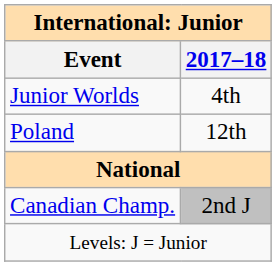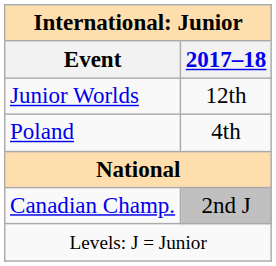(226, 95) 4th -> (226, 95) 12th
(226, 132) 12th -> (226, 132) 4th
